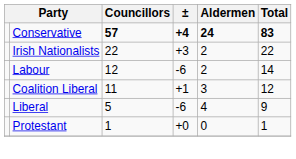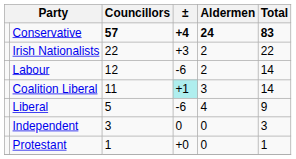(182, 88) no background -> (182, 88) paleturquoise background
(267, 88) 12 -> (267, 88) 14
+ row: (45, 126)
